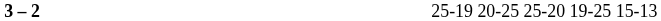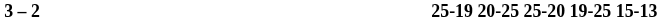(544, 11) normal -> (544, 11) bold
